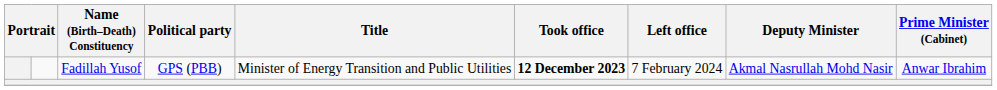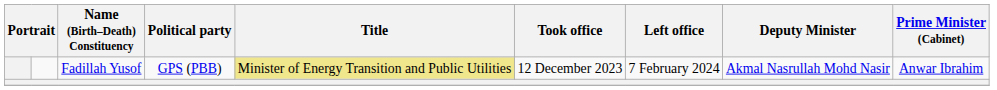(375, 68) no background -> (375, 68) khaki background
(571, 68) bold -> (570, 68) normal
